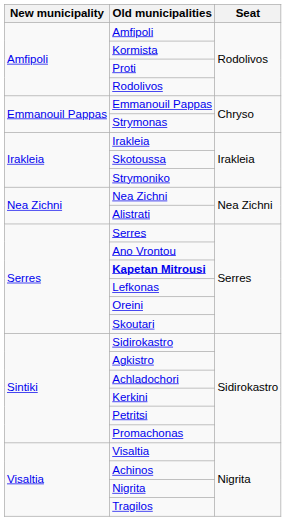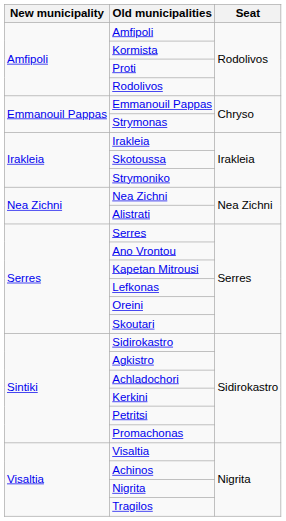(159, 269) bold -> (155, 269) normal
